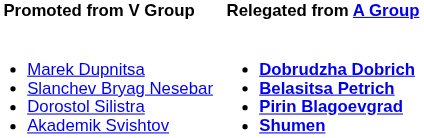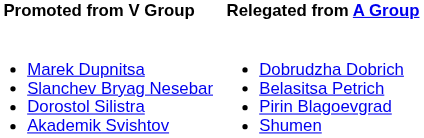(323, 98) bold -> (323, 98) normal
